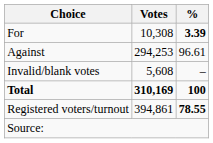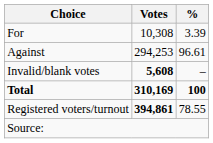(195, 33) bold -> (195, 33) normal
(160, 71) normal -> (160, 71) bold
(154, 109) normal -> (154, 109) bold
(192, 109) bold -> (192, 109) normal
